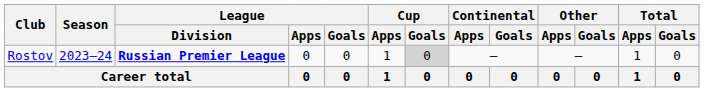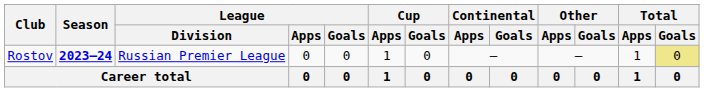(86, 56) normal -> (86, 56) bold
(202, 56) bold -> (202, 56) normal
(427, 56) lightgrey background -> (427, 56) no background
(677, 56) no background -> (677, 56) khaki background
